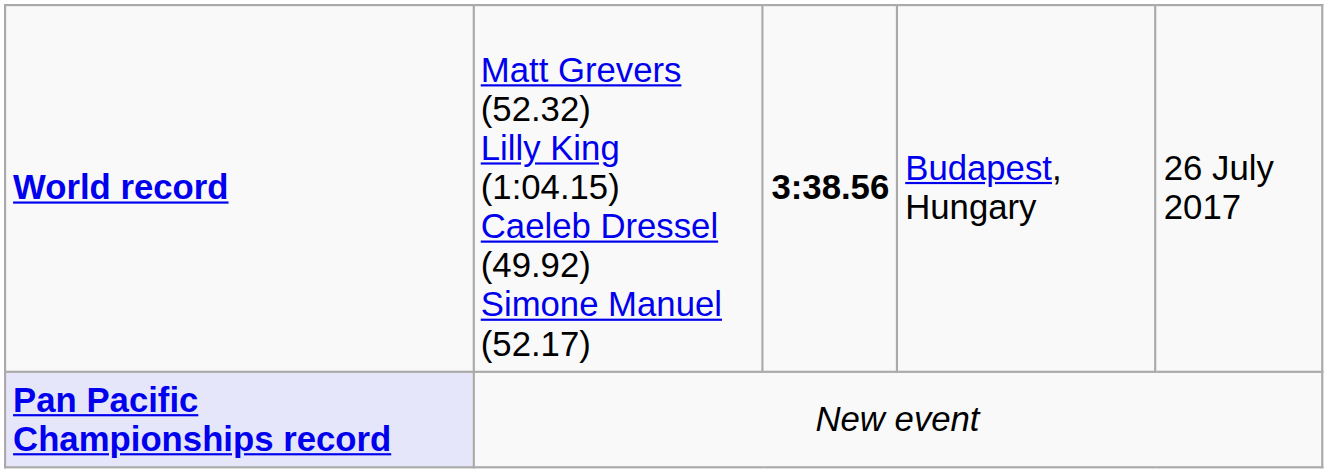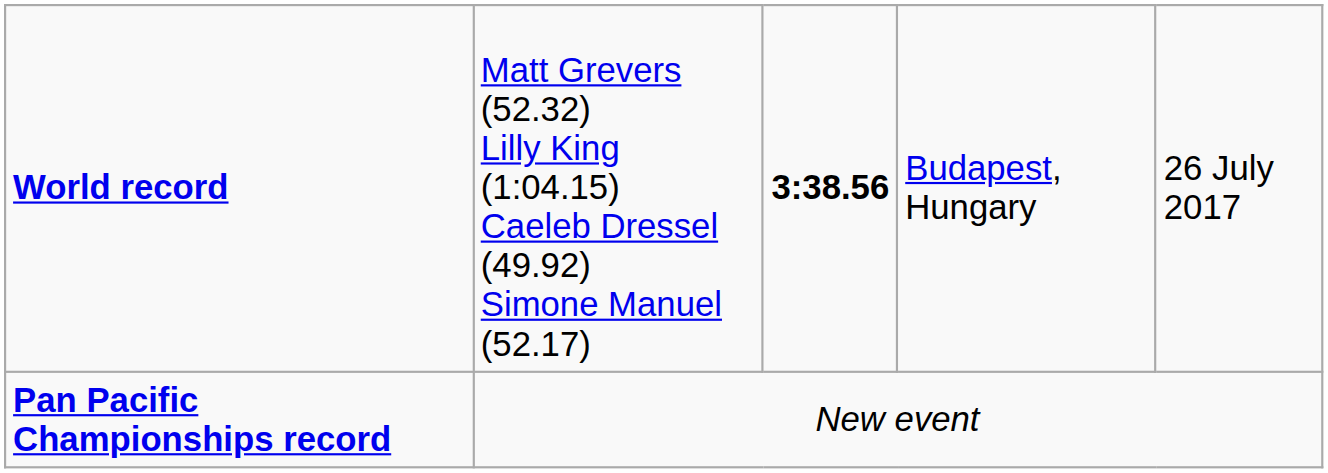(202, 419) lavender background -> (202, 419) no background
